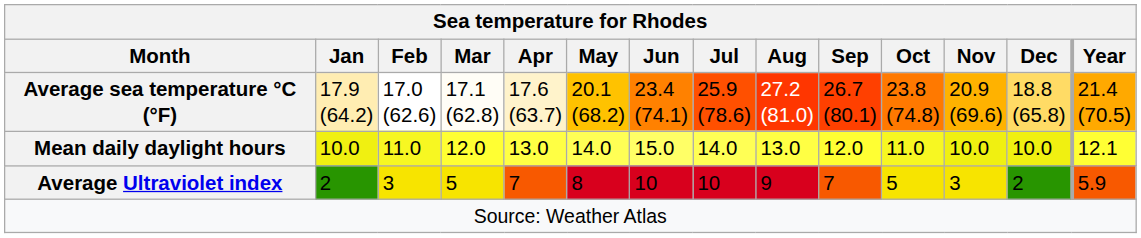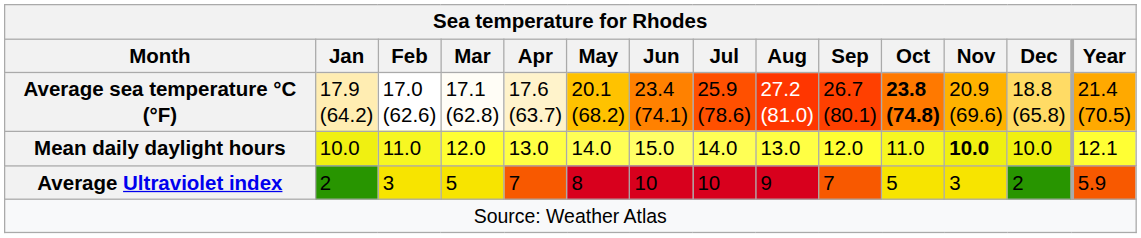(913, 102) normal -> (913, 102) bold
(969, 148) normal -> (969, 148) bold
